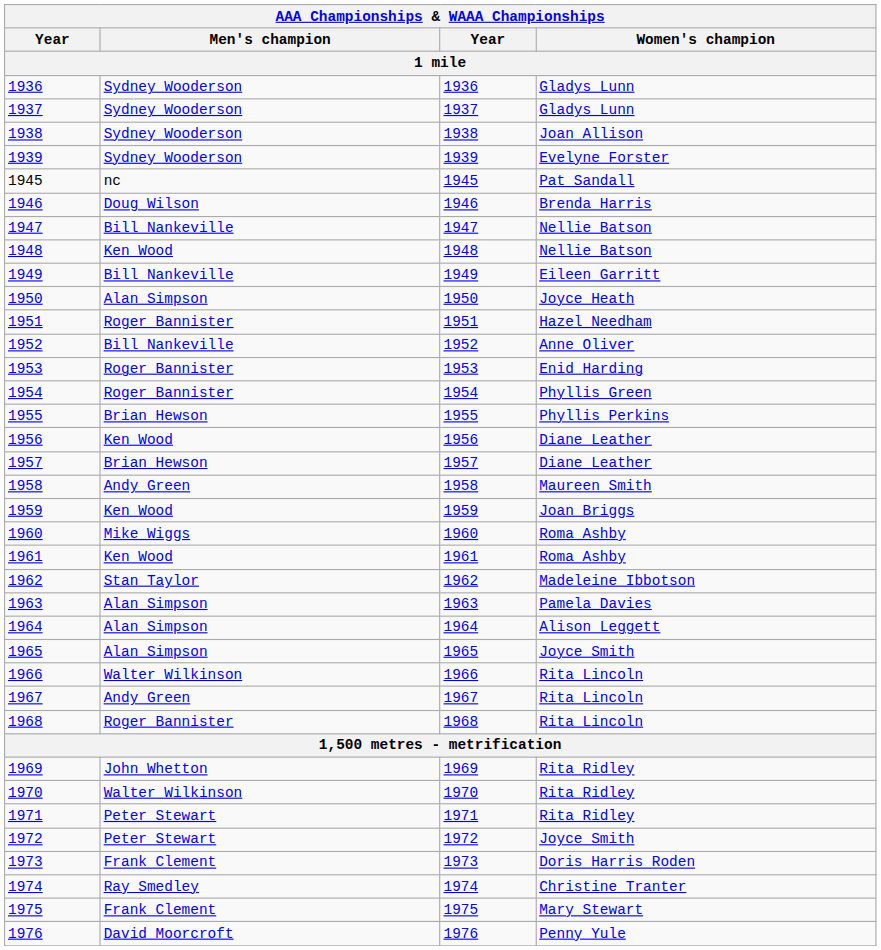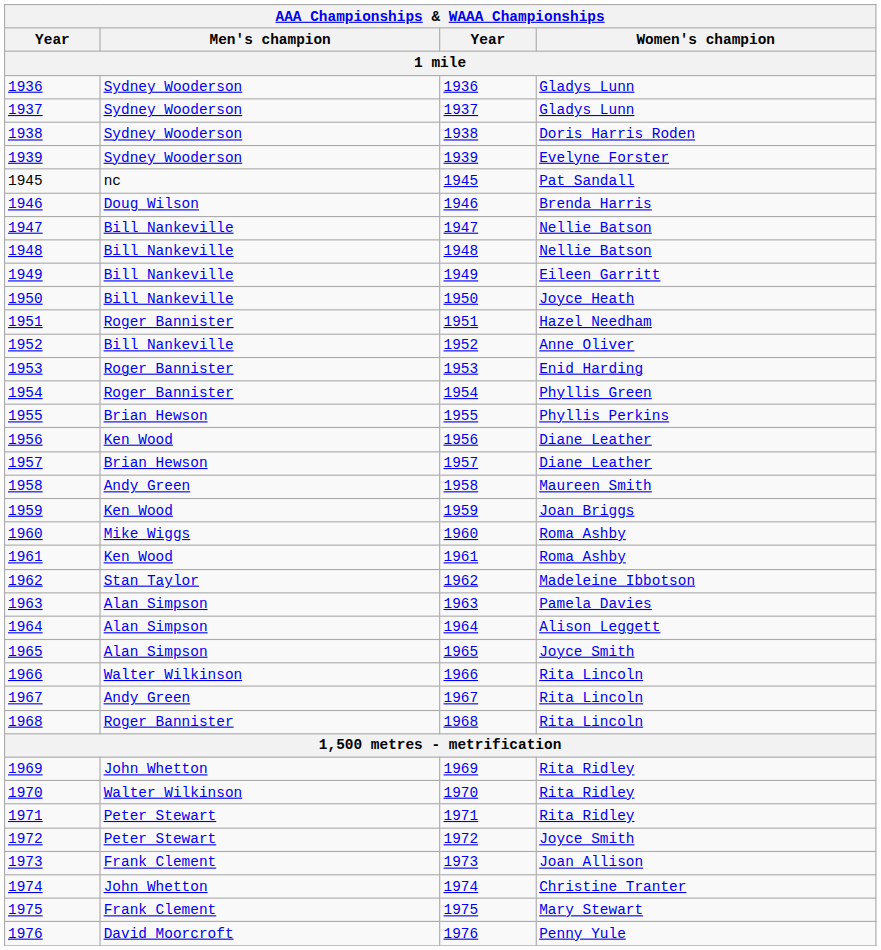(591, 134) Joan Allison -> (617, 134) Doris Harris Roden
(138, 251) Ken Wood -> (169, 251) Bill Nankeville
(156, 299) Alan Simpson -> (169, 299) Bill Nankeville
(617, 863) Doris Harris Roden -> (591, 863) Joan Allison
(151, 886) Ray Smedley -> (156, 886) John Whetton
